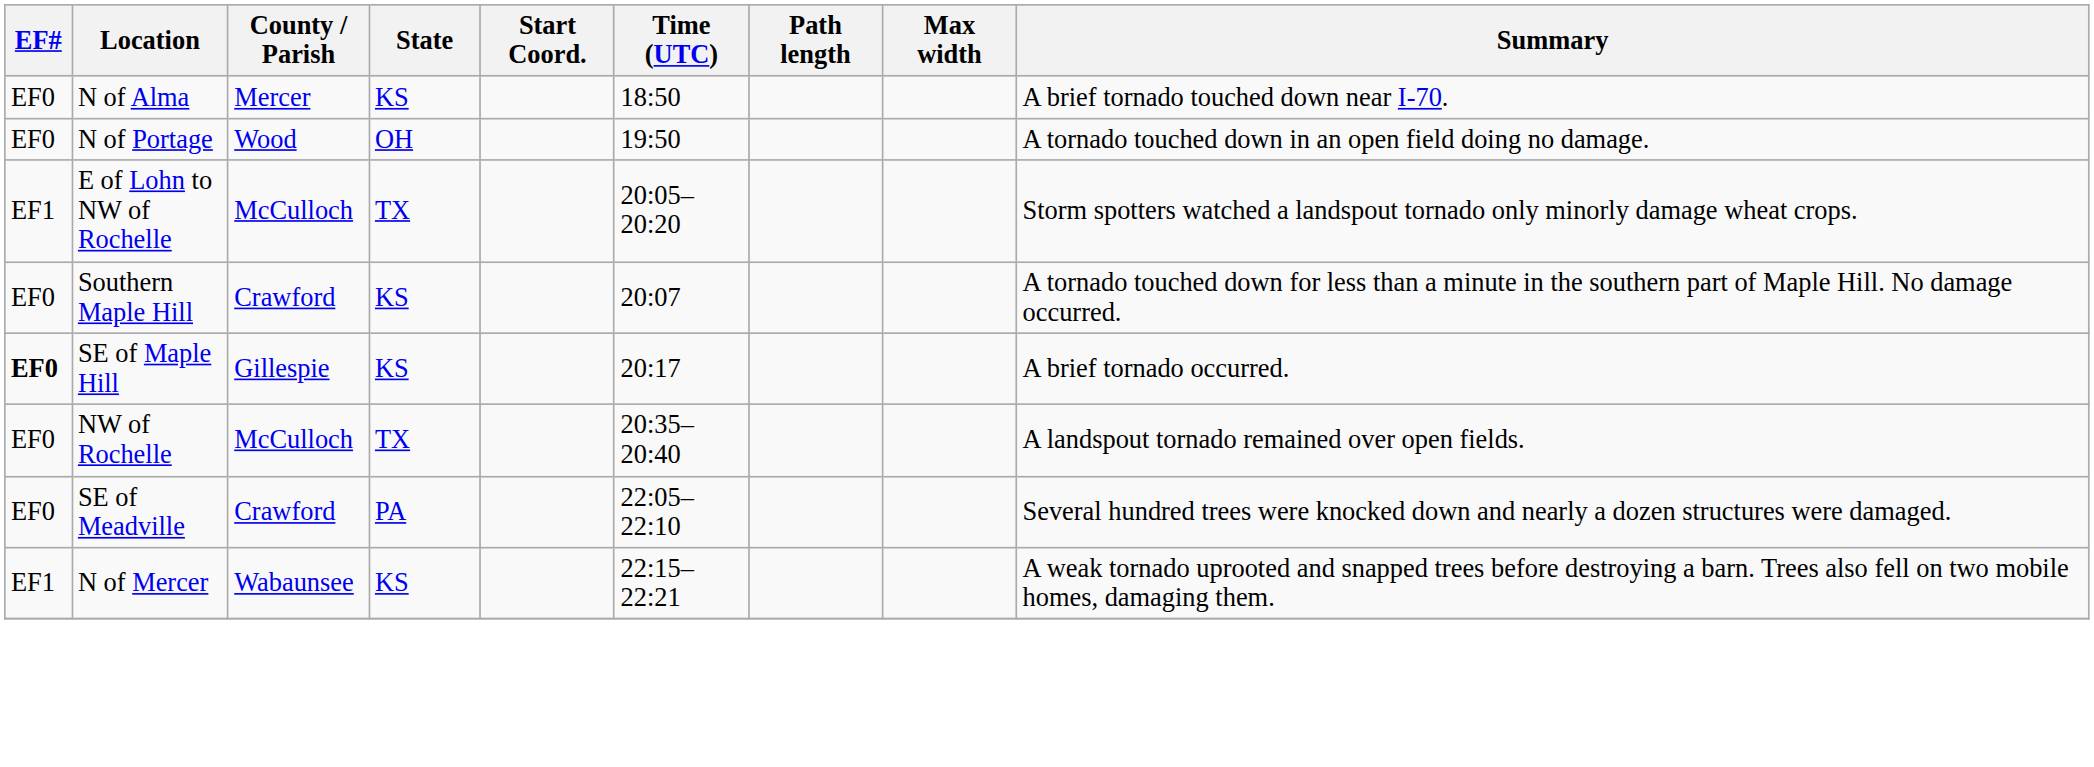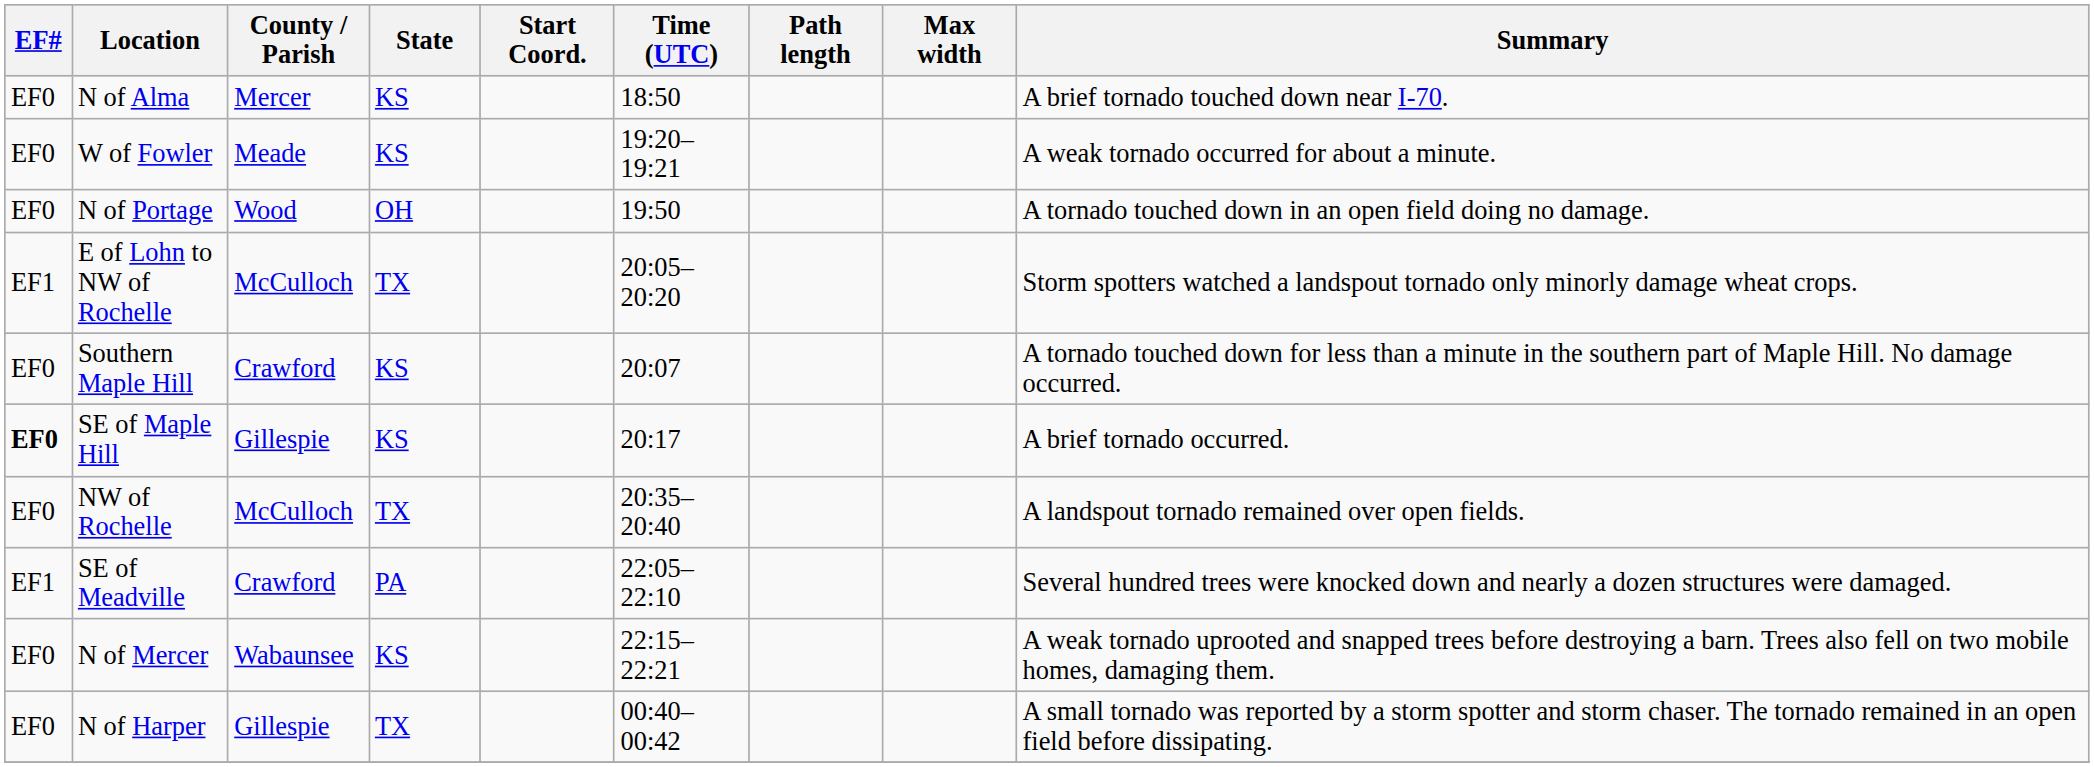+ row: (145, 153)
(33, 511) EF0 -> (33, 583) EF1
(33, 583) EF1 -> (33, 654) EF0
+ row: (142, 726)
